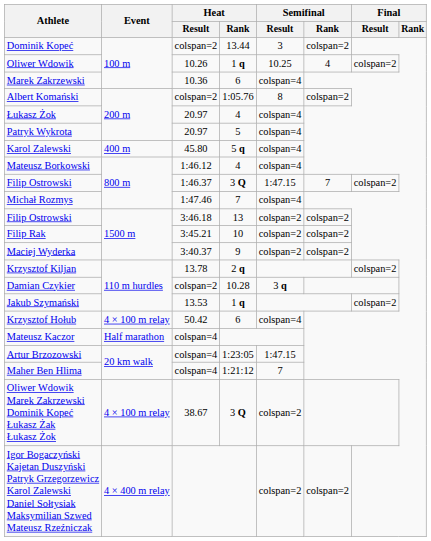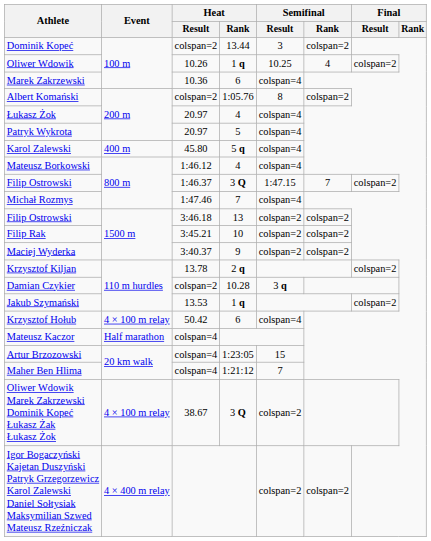(280, 354) 1:47.15 -> (280, 354) 15
